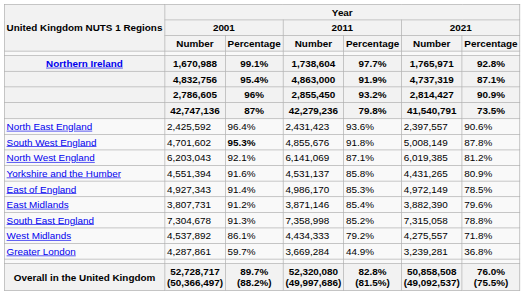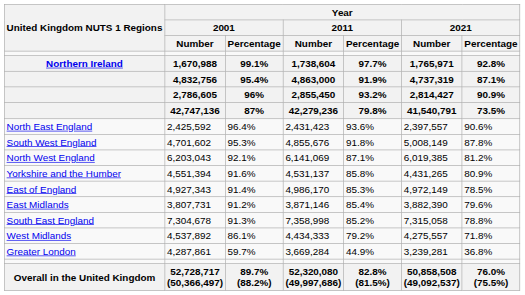(242, 142) bold -> (242, 142) normal
